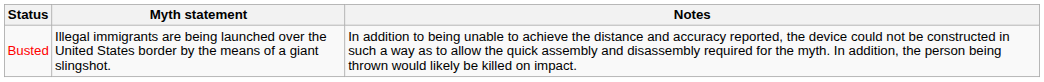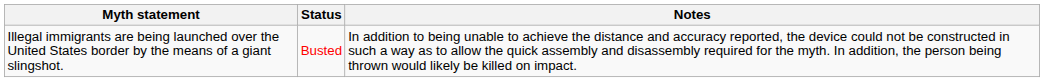columns swapped: (198, 15) <-> (28, 15)
